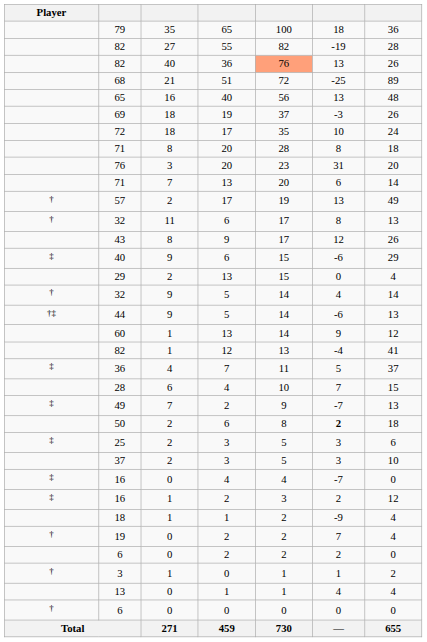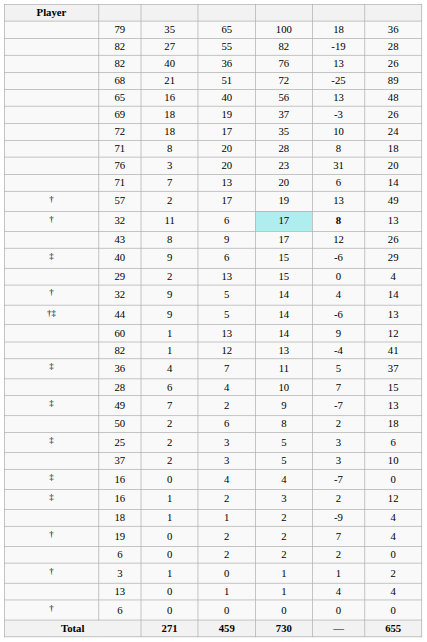(284, 64) lightsalmon background -> (284, 64) no background
(284, 221) no background -> (284, 221) paleturquoise background
(338, 221) normal -> (338, 221) bold
(338, 424) bold -> (338, 424) normal
